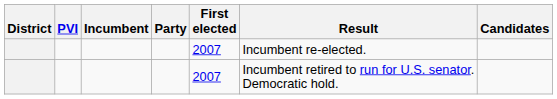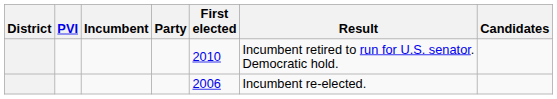(207, 49) 2007 -> (207, 56) 2010
(304, 49) Incumbent re-elected. -> (358, 56) Incumbent retired to run for U.S. senator. Democratic hold.
(207, 76) 2007 -> (207, 84) 2006
(358, 76) Incumbent retired to run for U.S. senator. Democratic hold. -> (304, 84) Incumbent re-elected.
